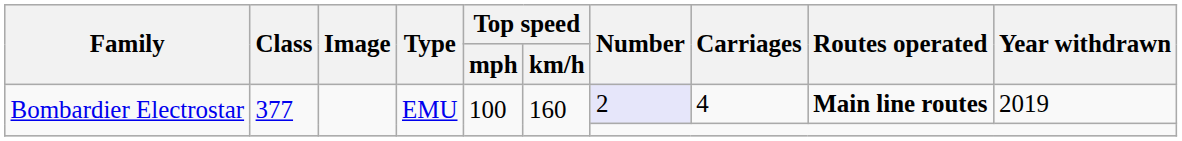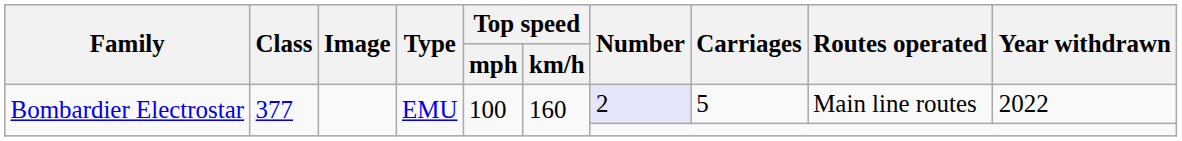(703, 103) 4 -> (703, 103) 5
(900, 103) bold -> (895, 103) normal
(1024, 103) 2019 -> (1024, 103) 2022
